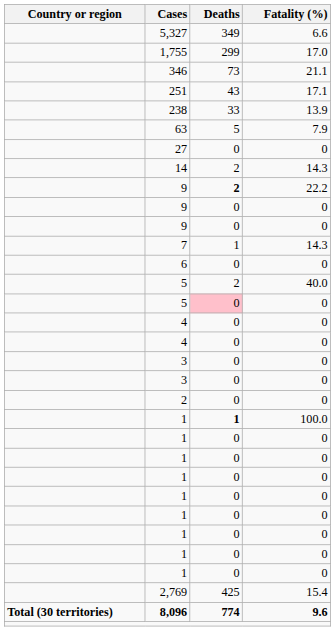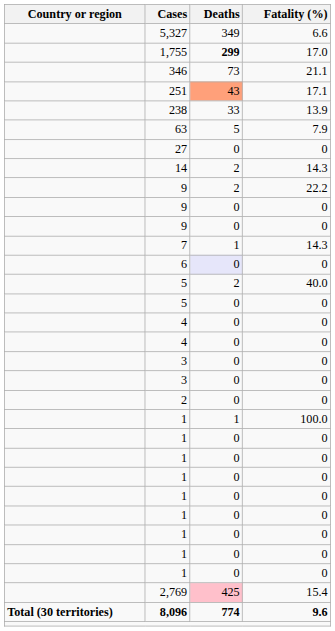(231, 52) normal -> (231, 52) bold
(234, 91) no background -> (234, 91) lightsalmon background
(237, 187) bold -> (237, 187) normal
(237, 264) no background -> (237, 264) lavender background
(237, 303) pink background -> (237, 303) no background
(237, 419) bold -> (237, 419) normal
(231, 592) no background -> (231, 592) pink background
